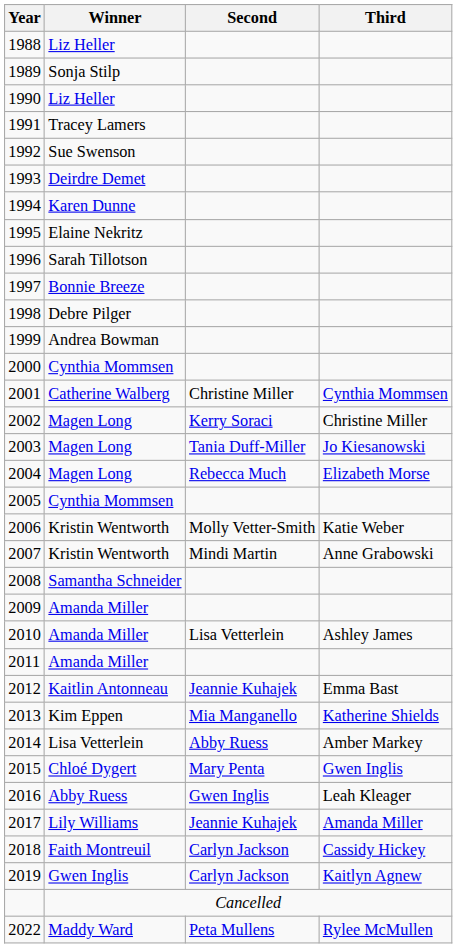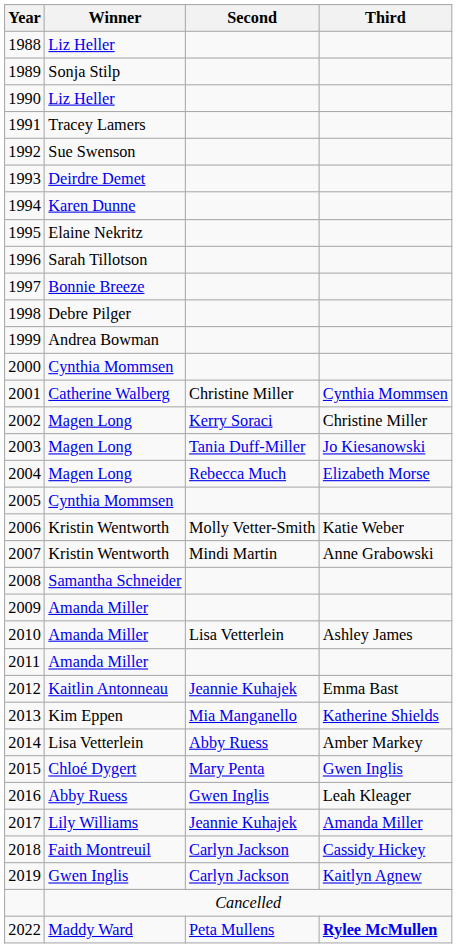(378, 929) normal -> (380, 929) bold
